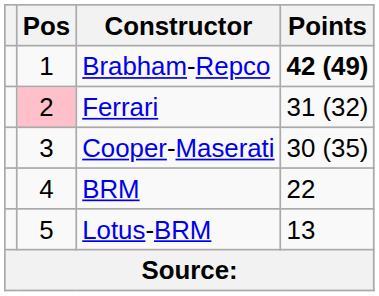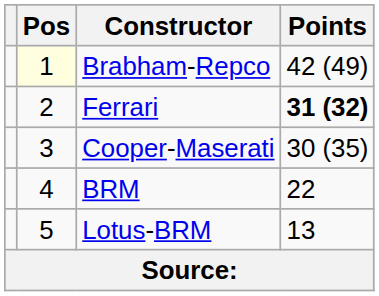(47, 66) no background -> (47, 66) lightyellow background
(327, 66) bold -> (327, 66) normal
(47, 107) pink background -> (47, 107) no background
(327, 107) normal -> (327, 107) bold
